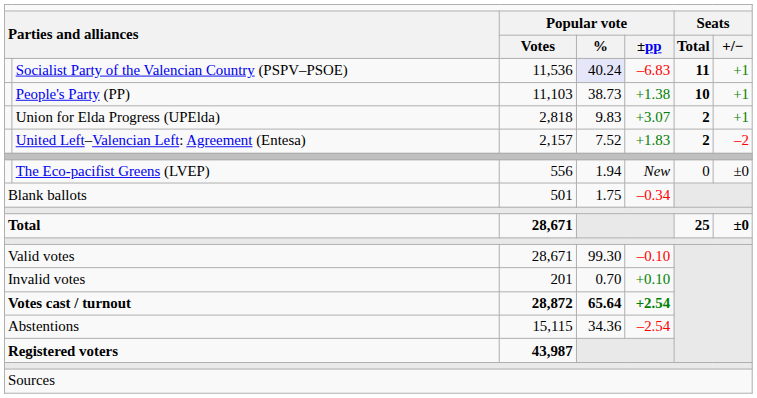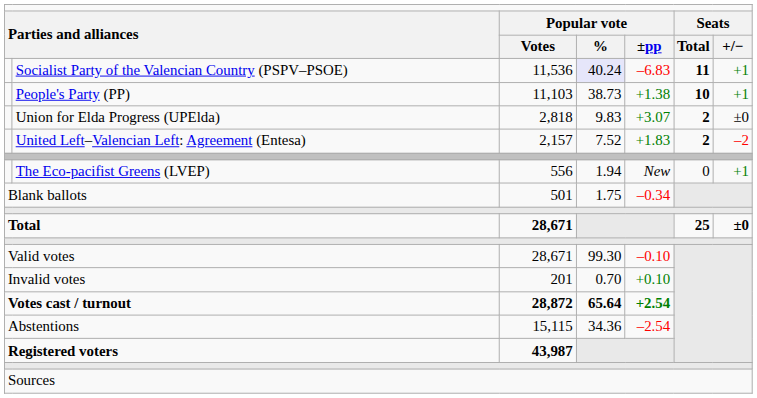(741, 117) +1 -> (741, 117) ±0
(741, 171) ±0 -> (741, 171) +1
